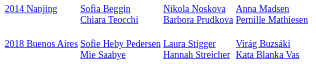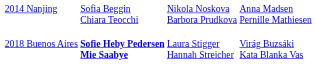(121, 49) normal -> (122, 49) bold
